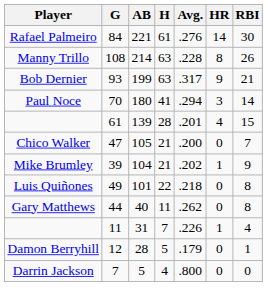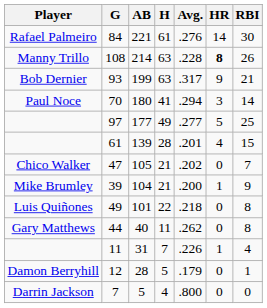(219, 57) normal -> (219, 57) bold
+ row: (115, 121)
(190, 143) .200 -> (190, 164) .202
(190, 164) .202 -> (190, 185) .200
